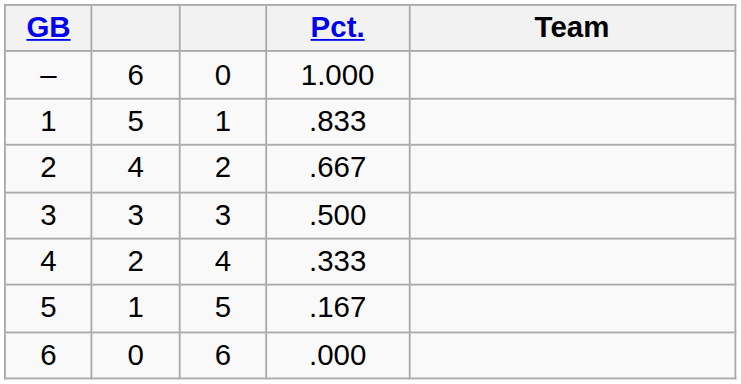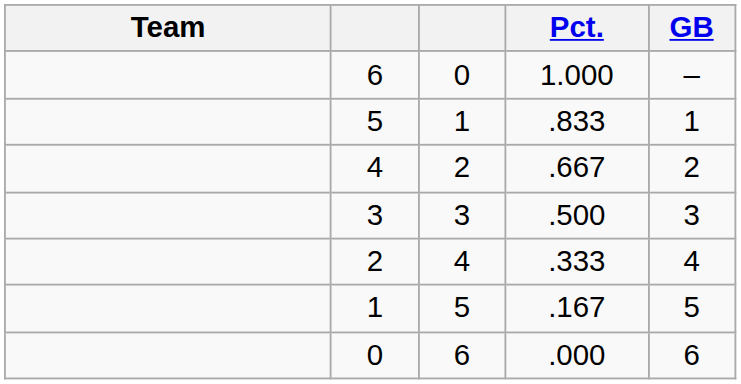columns swapped: (572, 27) <-> (49, 27)
